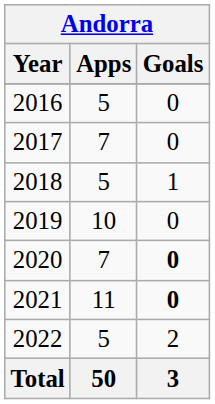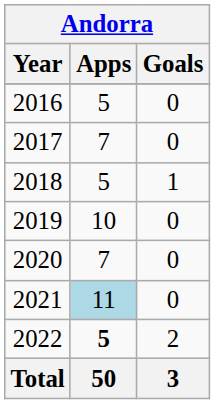(173, 260) bold -> (173, 260) normal
(104, 299) no background -> (104, 299) lightblue background
(173, 299) bold -> (173, 299) normal
(104, 338) normal -> (104, 338) bold
